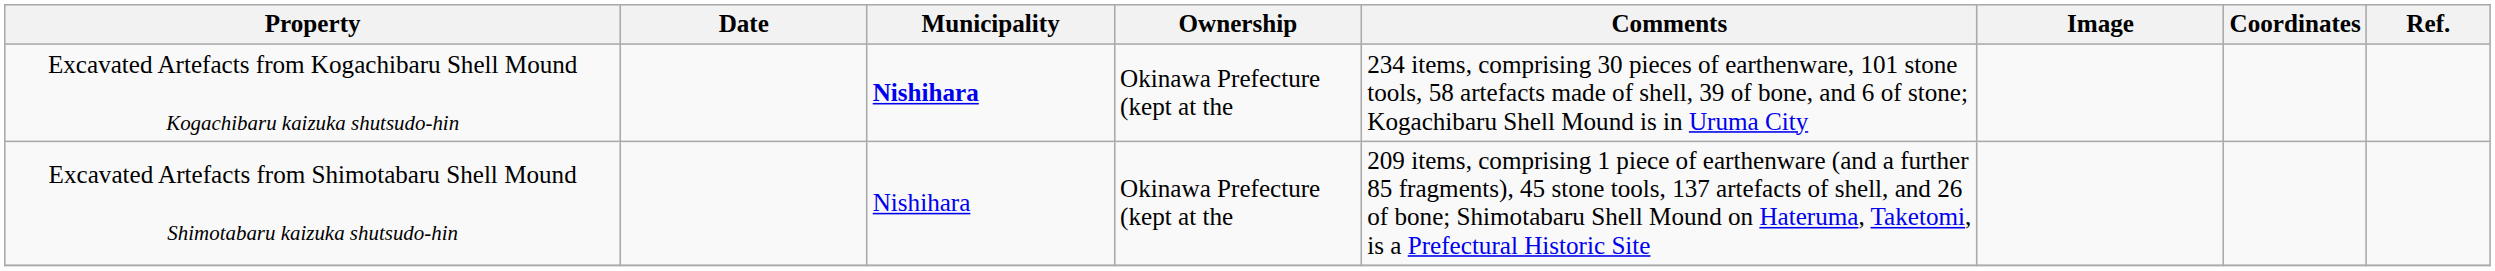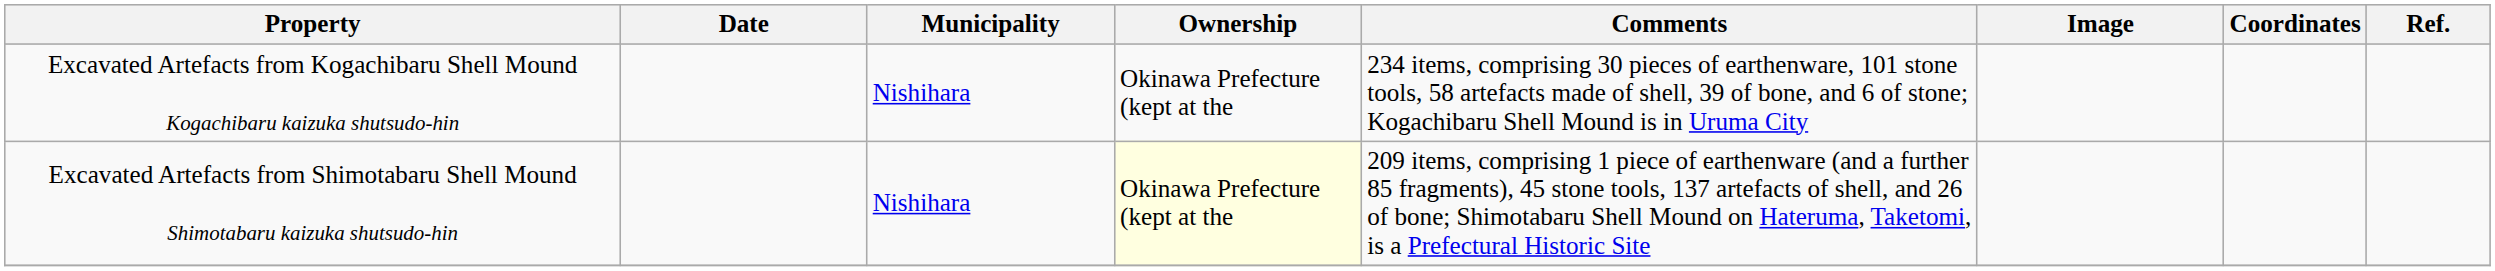(926, 92) bold -> (922, 92) normal
(1220, 203) no background -> (1220, 203) lightyellow background
